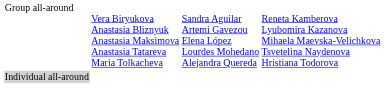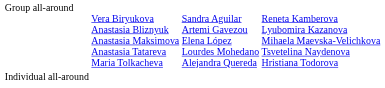(47, 77) lightgrey background -> (47, 77) no background
